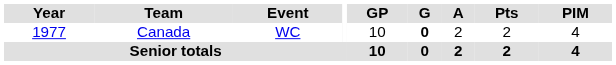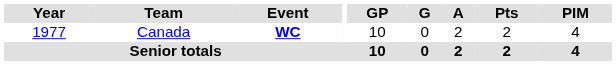(288, 32) normal -> (288, 32) bold
(425, 32) bold -> (425, 32) normal
